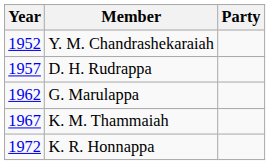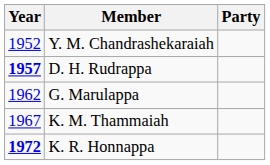(25, 69) normal -> (25, 69) bold
(25, 146) normal -> (25, 146) bold
